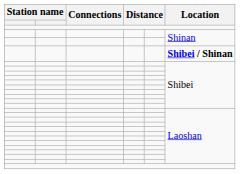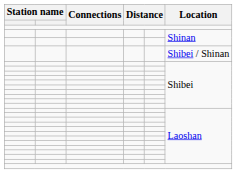(200, 53) bold -> (198, 53) normal
